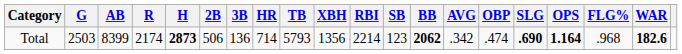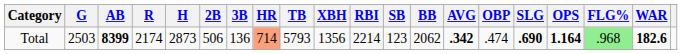(115, 38) normal -> (115, 38) bold
(183, 38) bold -> (183, 38) normal
(267, 38) no background -> (267, 38) lightsalmon background
(427, 38) bold -> (427, 38) normal
(461, 38) normal -> (461, 38) bold
(608, 38) no background -> (608, 38) lightgreen background
